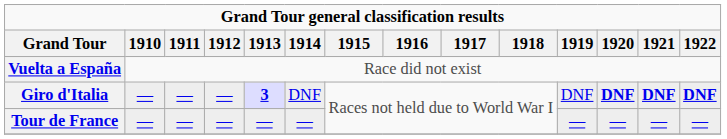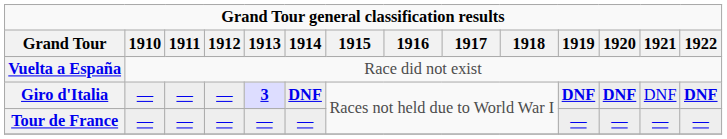(305, 95) normal -> (305, 95) bold
(577, 95) normal -> (578, 95) bold
(659, 95) bold -> (660, 95) normal
